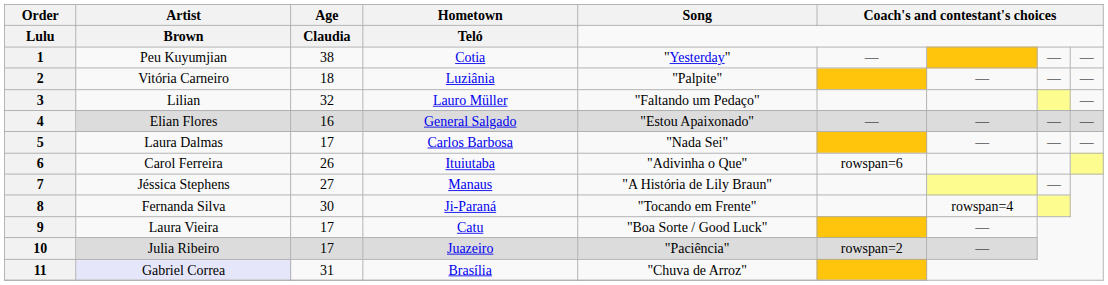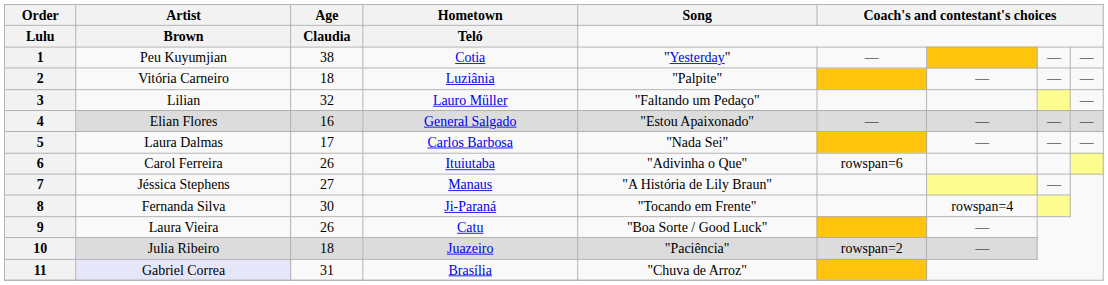(327, 227) 17 -> (327, 227) 26
(327, 248) 17 -> (327, 248) 18
